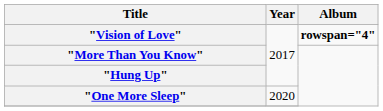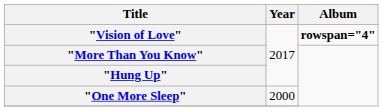(282, 95) 2020 -> (282, 95) 2000
